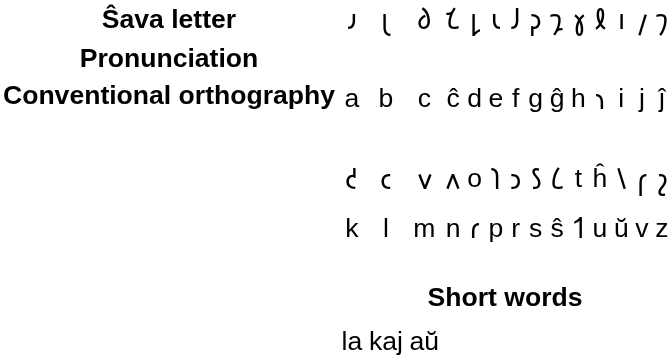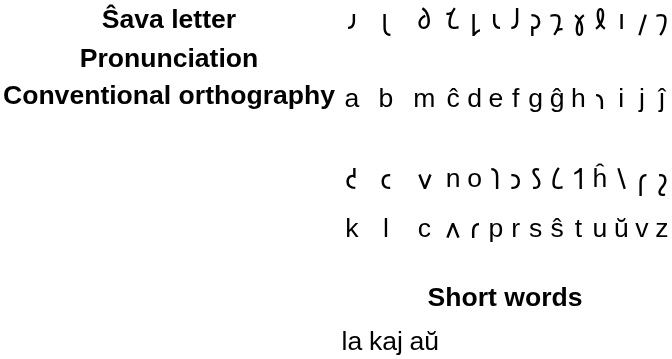(424, 98) c -> (424, 98) m
(453, 179) 𐑵 -> (453, 178) n
(578, 178) t -> (578, 179) 𐑑
(424, 228) m -> (424, 228) c
(453, 228) n -> (453, 229) 𐑵
(578, 229) 𐑑 -> (578, 228) t
